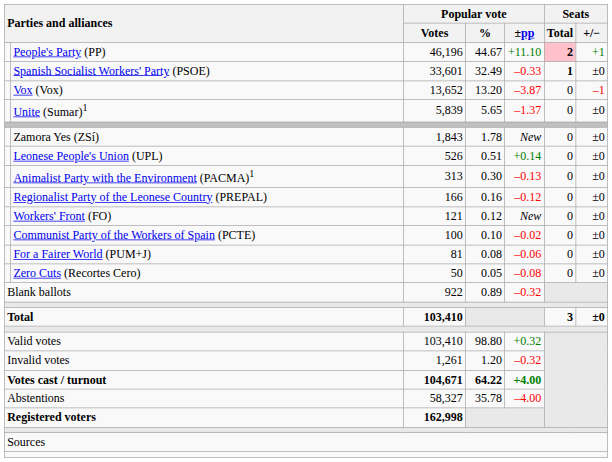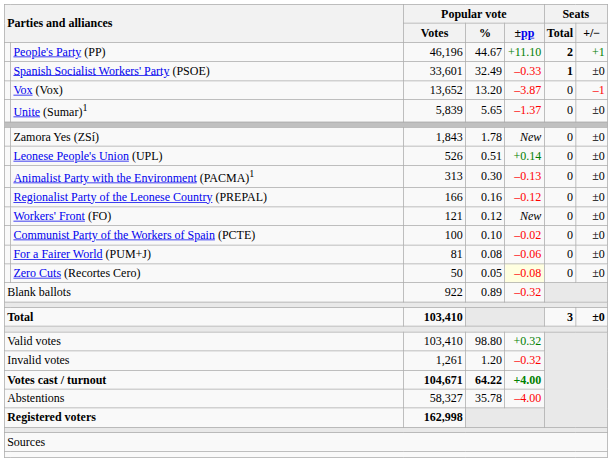(570, 52) pink background -> (570, 52) no background
(528, 273) no background -> (528, 273) lightyellow background
